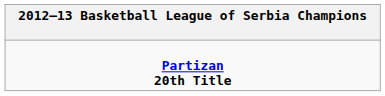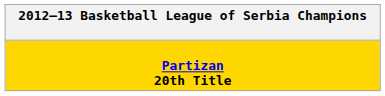(193, 73) no background -> (193, 73) gold background
